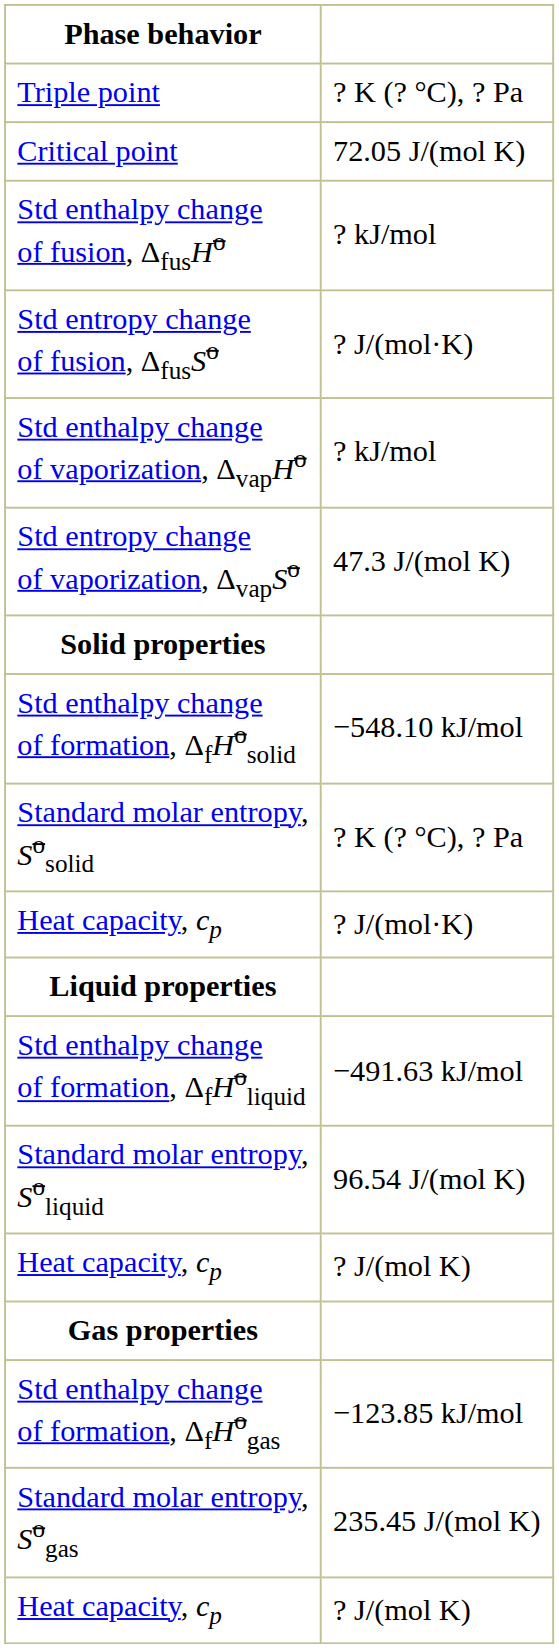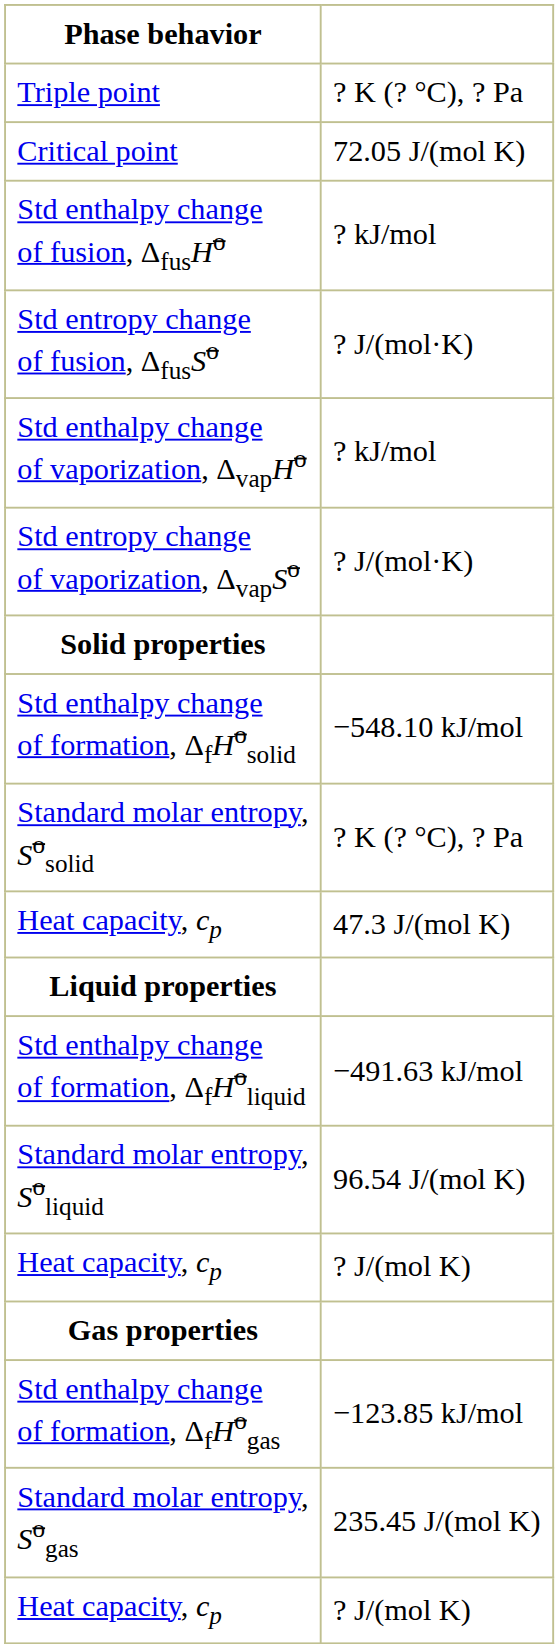(422, 560) 47.3 J/(mol K) -> (403, 560) ? J/(mol·K)
(403, 924) ? J/(mol·K) -> (422, 924) 47.3 J/(mol K)
